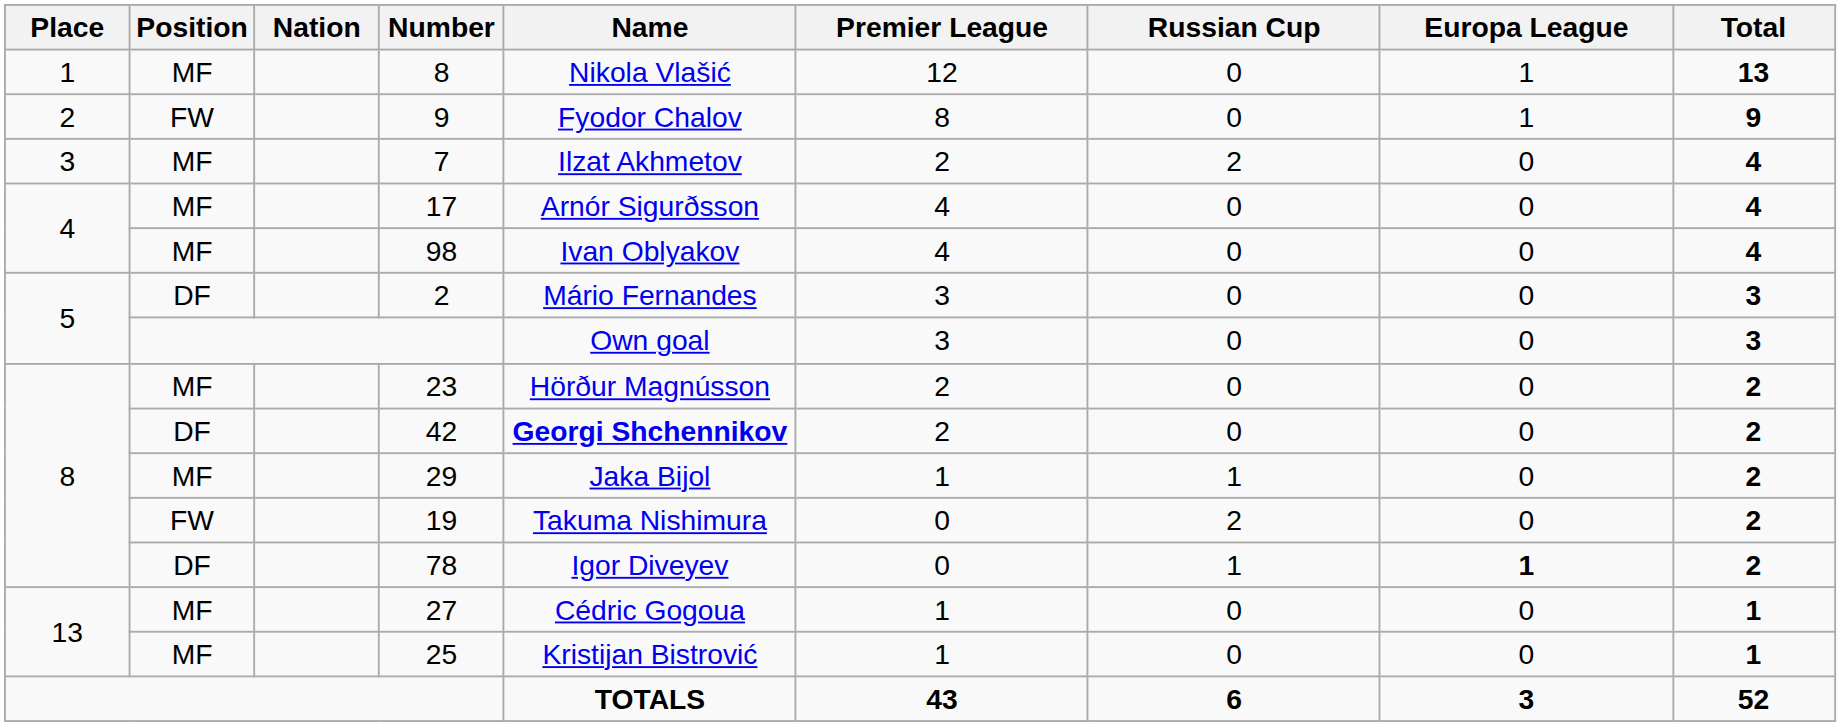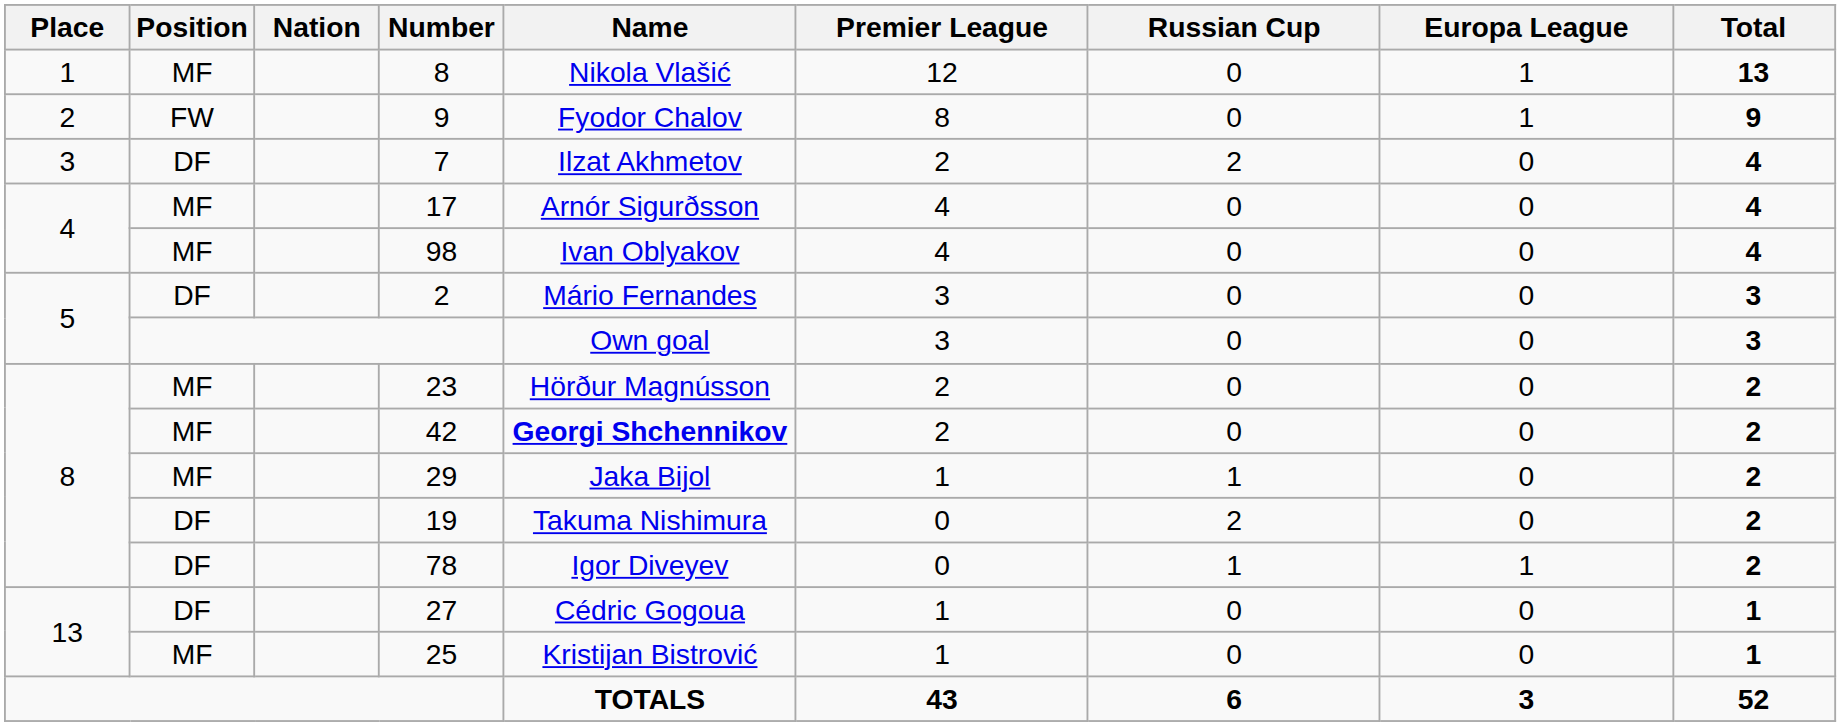(192, 162) MF -> (192, 162) DF
(192, 430) DF -> (192, 430) MF
(192, 520) FW -> (192, 520) DF
(1526, 565) bold -> (1526, 565) normal
(192, 609) MF -> (192, 609) DF
